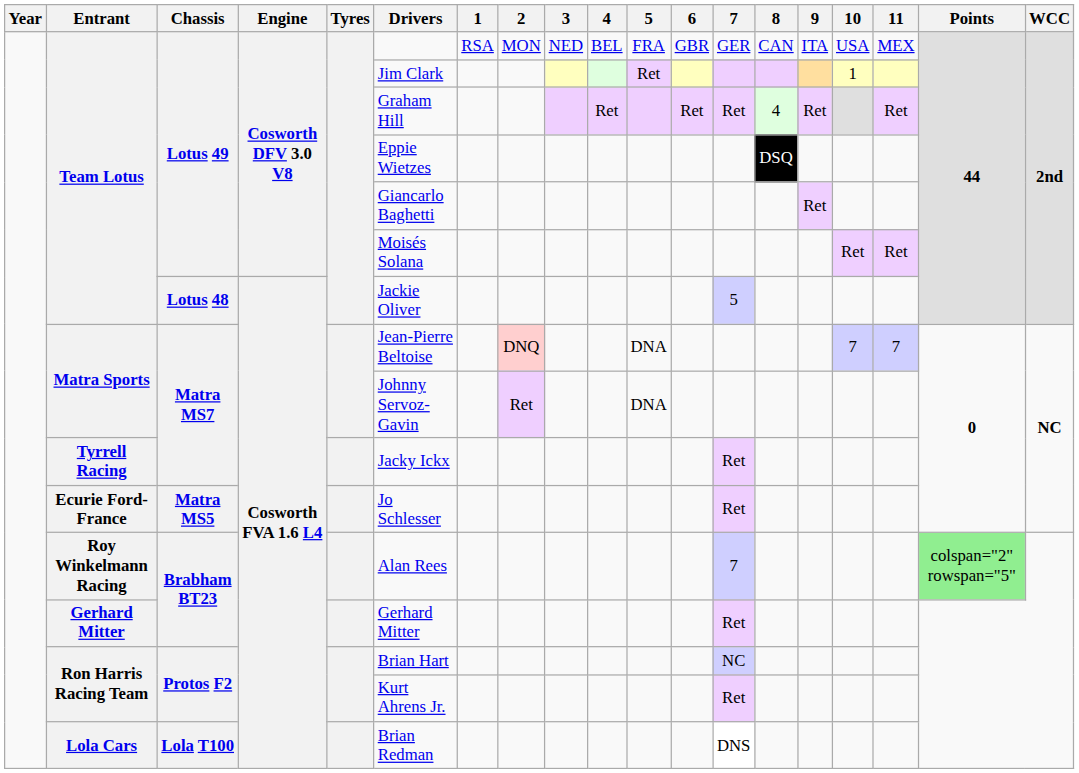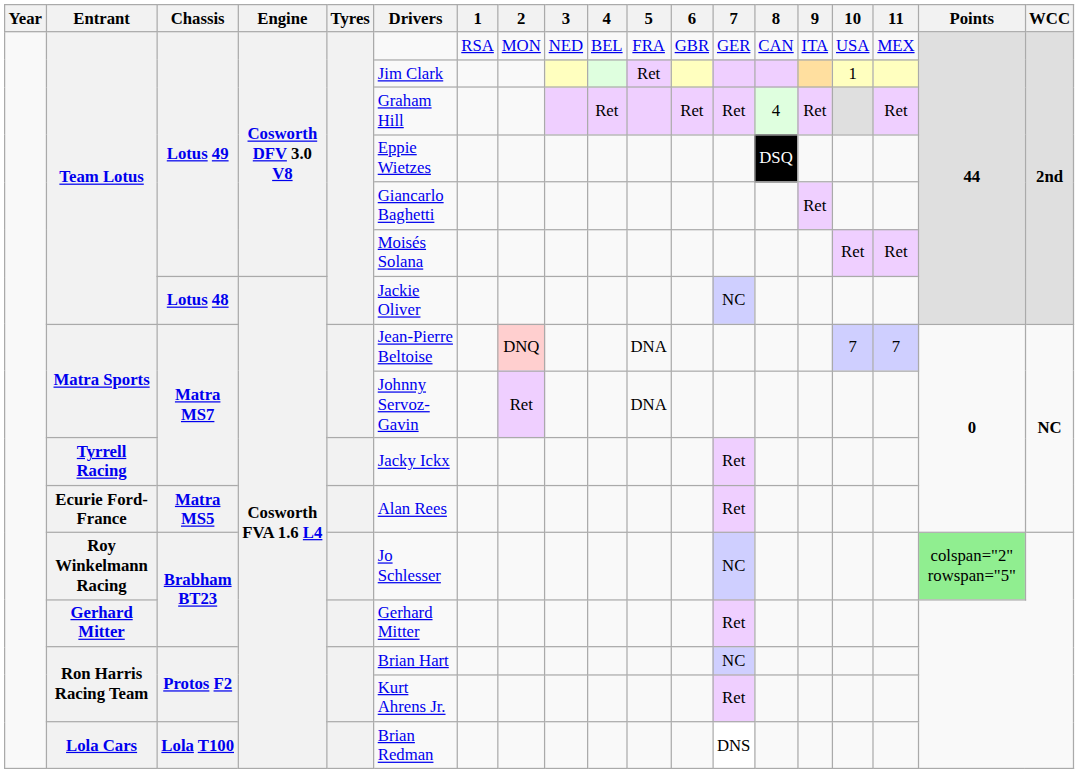(734, 299) 5 -> (734, 299) NC
(409, 508) Jo Schlesser -> (412, 508) Alan Rees
(412, 565) Alan Rees -> (409, 565) Jo Schlesser
(734, 565) 7 -> (734, 565) NC
